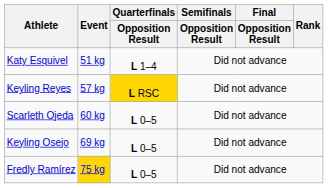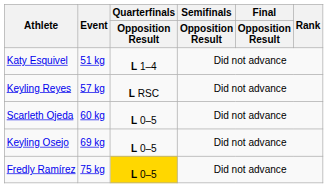(144, 94) gold background -> (144, 94) no background
(93, 170) gold background -> (93, 170) no background
(144, 175) no background -> (144, 175) gold background
